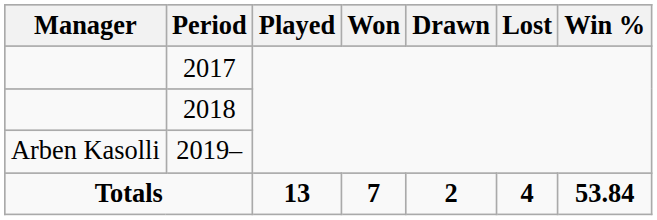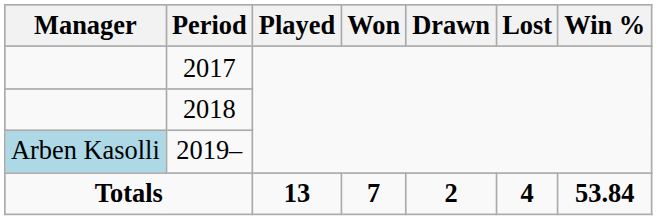(85, 151) no background -> (85, 151) lightblue background
